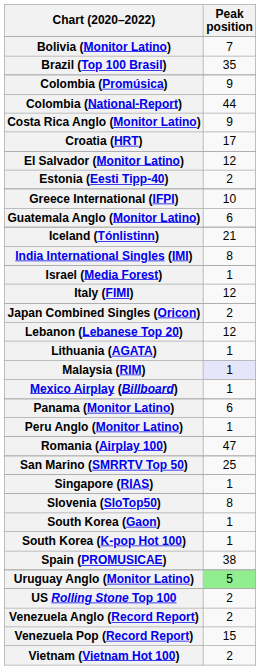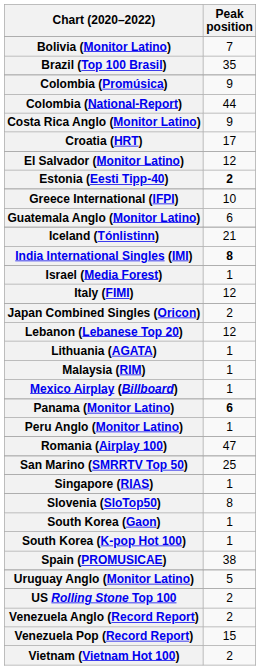(230, 179) normal -> (230, 179) bold
(230, 255) normal -> (230, 255) bold
(230, 370) lavender background -> (230, 370) no background
(230, 408) normal -> (230, 408) bold
(230, 579) lightgreen background -> (230, 579) no background
